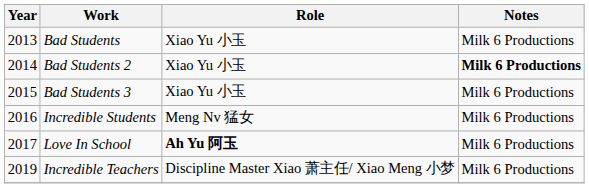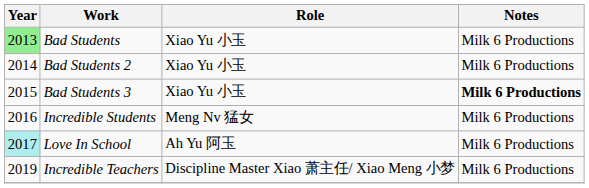(22, 40) no background -> (22, 40) lightgreen background
(521, 66) bold -> (518, 66) normal
(518, 92) normal -> (521, 92) bold
(22, 143) no background -> (22, 143) paleturquoise background
(201, 143) bold -> (200, 143) normal
